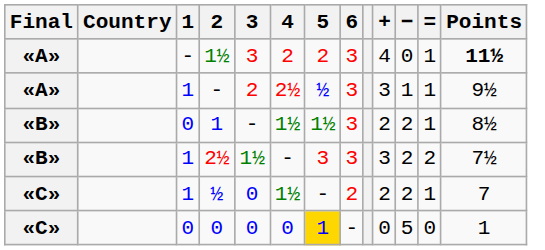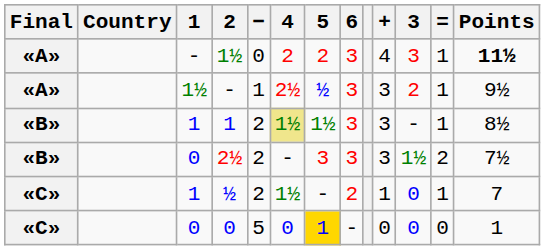columns swapped: (252, 22) <-> (407, 22)
(188, 91) 1 -> (194, 91) 1½
(188, 125) 0 -> (194, 125) 1
(287, 125) no background -> (287, 125) khaki background
(384, 125) 2 -> (384, 125) 3
(188, 159) 1 -> (194, 159) 0
(384, 194) 2 -> (384, 194) 1
